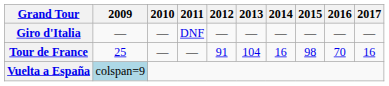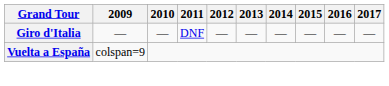- row: (49, 52)
(120, 71) lightblue background -> (120, 52) no background
